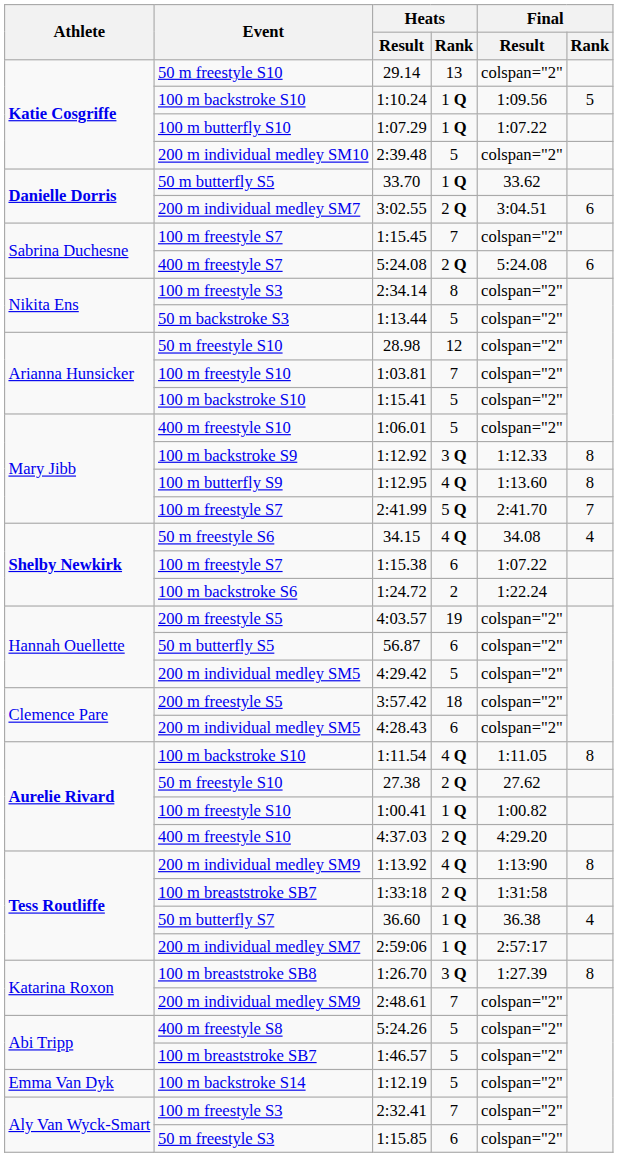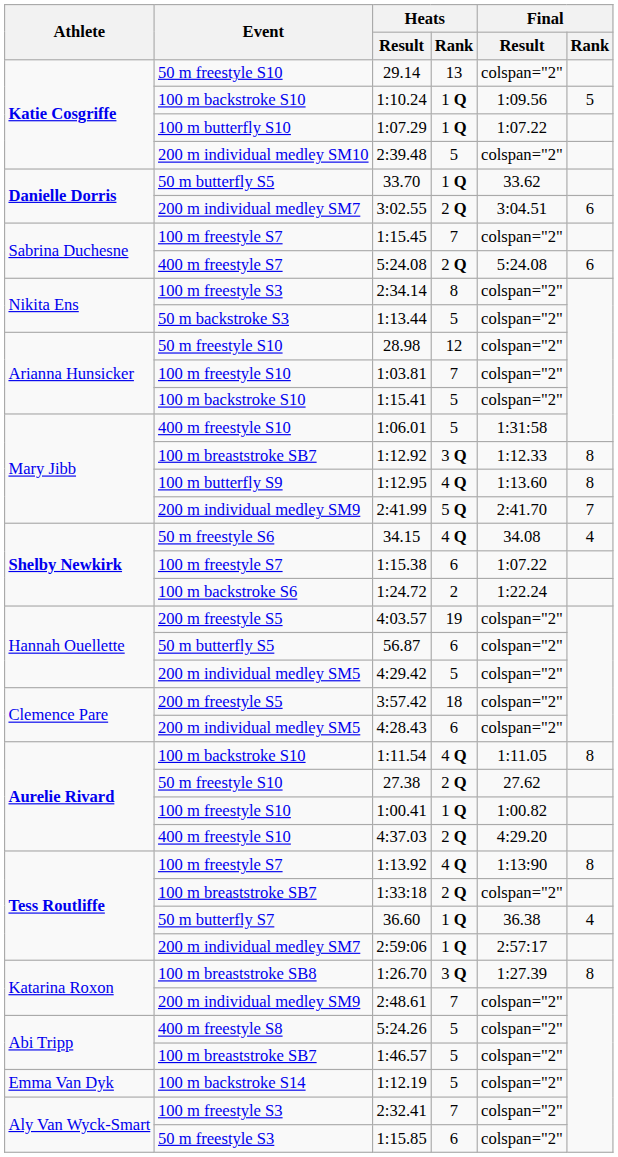(522, 428) colspan="2" -> (522, 428) 1:31:58
(228, 455) 100 m backstroke S9 -> (237, 455) 100 m breaststroke SB7
(220, 510) 100 m freestyle S7 -> (259, 510) 200 m individual medley SM9
(259, 865) 200 m individual medley SM9 -> (220, 865) 100 m freestyle S7
(522, 892) 1:31:58 -> (522, 892) colspan="2"
